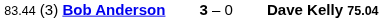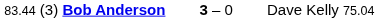(323, 10) bold -> (321, 10) normal
